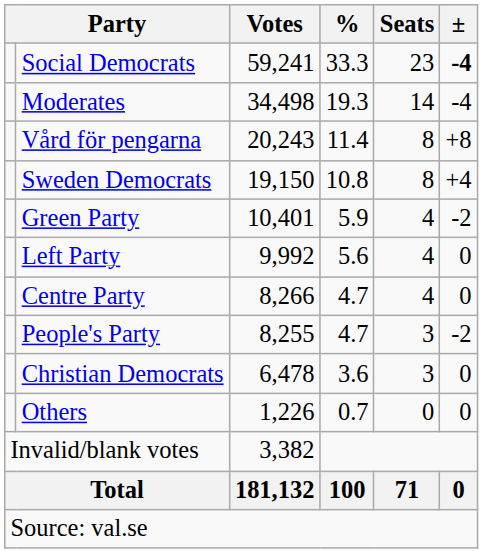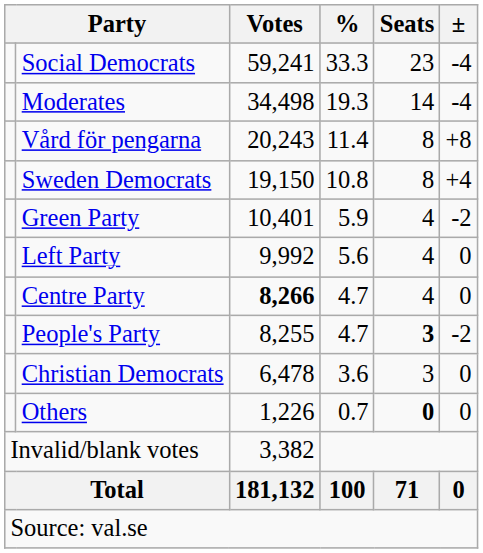(461, 62) bold -> (461, 62) normal
(287, 295) normal -> (287, 295) bold
(428, 334) normal -> (428, 334) bold
(428, 412) normal -> (428, 412) bold
